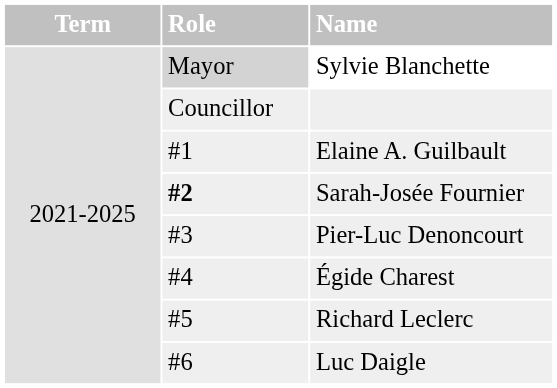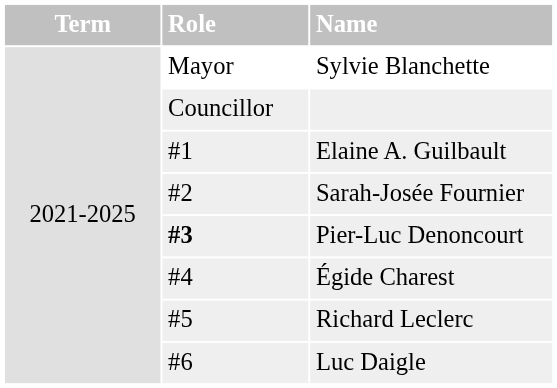(201, 66) lightgrey background -> (201, 66) no background
(180, 193) bold -> (180, 193) normal
(180, 235) normal -> (180, 235) bold
